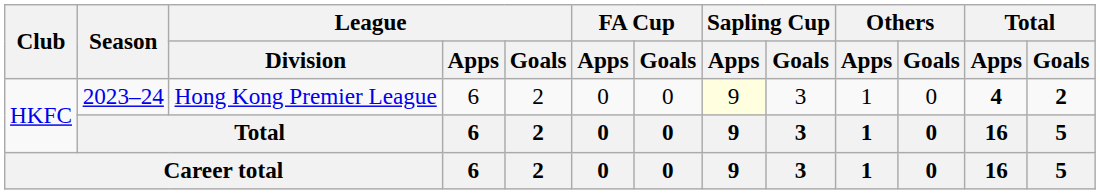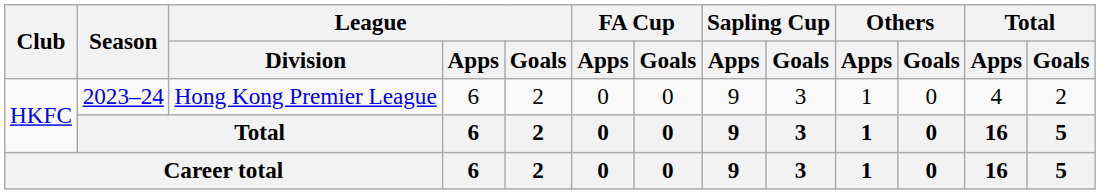(734, 96) lightyellow background -> (734, 96) no background
(996, 96) bold -> (996, 96) normal
(1061, 96) bold -> (1061, 96) normal
